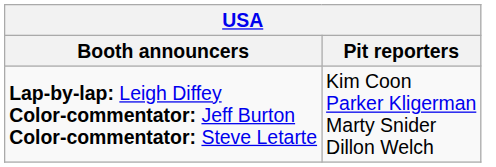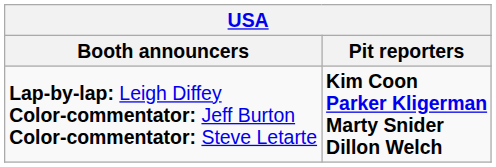(401, 114) normal -> (407, 114) bold
